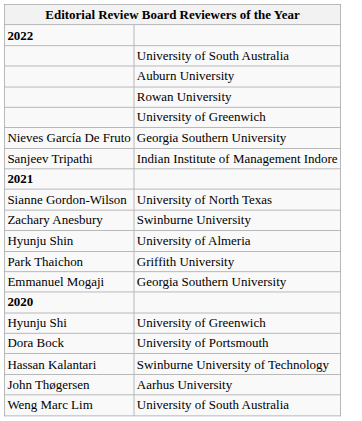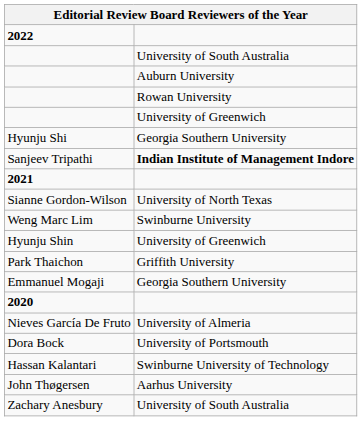(69, 138) Nieves García De Fruto -> (37, 138) Hyunju Shi
(237, 158) normal -> (245, 158) bold
(55, 220) Zachary Anesbury -> (50, 220) Weng Marc Lim
(194, 240) University of Almeria -> (201, 240) University of Greenwich
(37, 323) Hyunju Shi -> (69, 323) Nieves García De Fruto
(201, 323) University of Greenwich -> (194, 323) University of Almeria
(50, 405) Weng Marc Lim -> (55, 405) Zachary Anesbury
